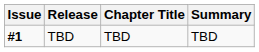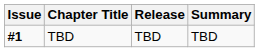columns swapped: (73, 15) <-> (144, 15)
